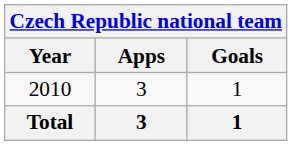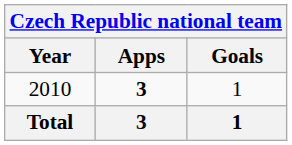(141, 88) normal -> (141, 88) bold
